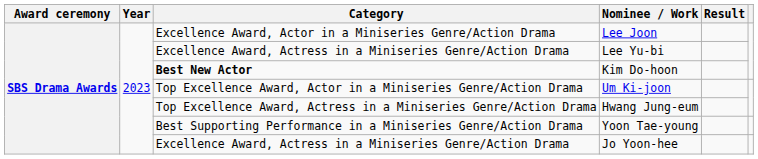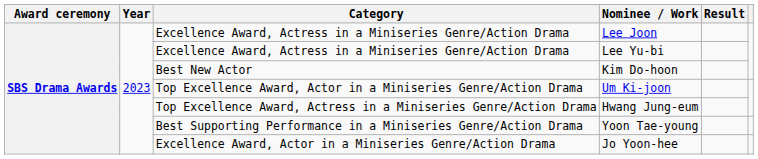(356, 32) Excellence Award, Actor in a Miniseries Genre/Action Drama -> (362, 32) Excellence Award, Actress in a Miniseries Genre/Action Drama
(204, 70) bold -> (204, 70) normal
(362, 144) Excellence Award, Actress in a Miniseries Genre/Action Drama -> (356, 144) Excellence Award, Actor in a Miniseries Genre/Action Drama
